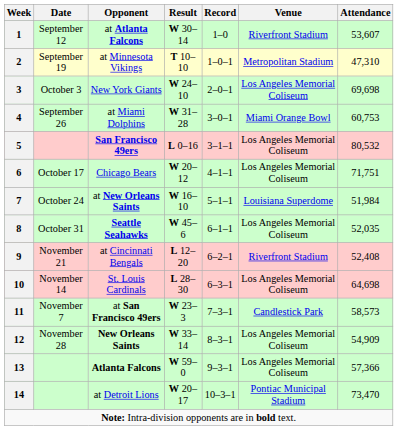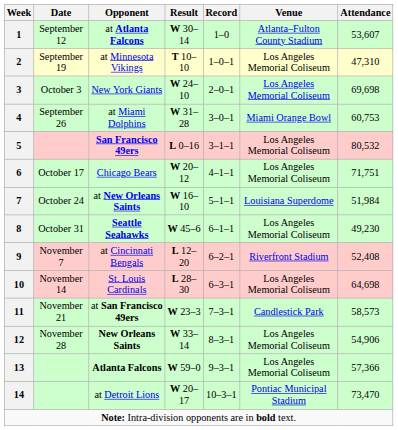(288, 34) Riverfront Stadium -> (289, 34) Atlanta–Fulton County Stadium
(288, 62) Metropolitan Stadium -> (289, 62) Los Angeles Memorial Coliseum
(365, 228) 52,035 -> (365, 228) 49,230
(61, 256) November 21 -> (61, 256) November 7
(61, 312) November 7 -> (61, 312) November 21
(365, 339) 54,909 -> (365, 339) 54,906
